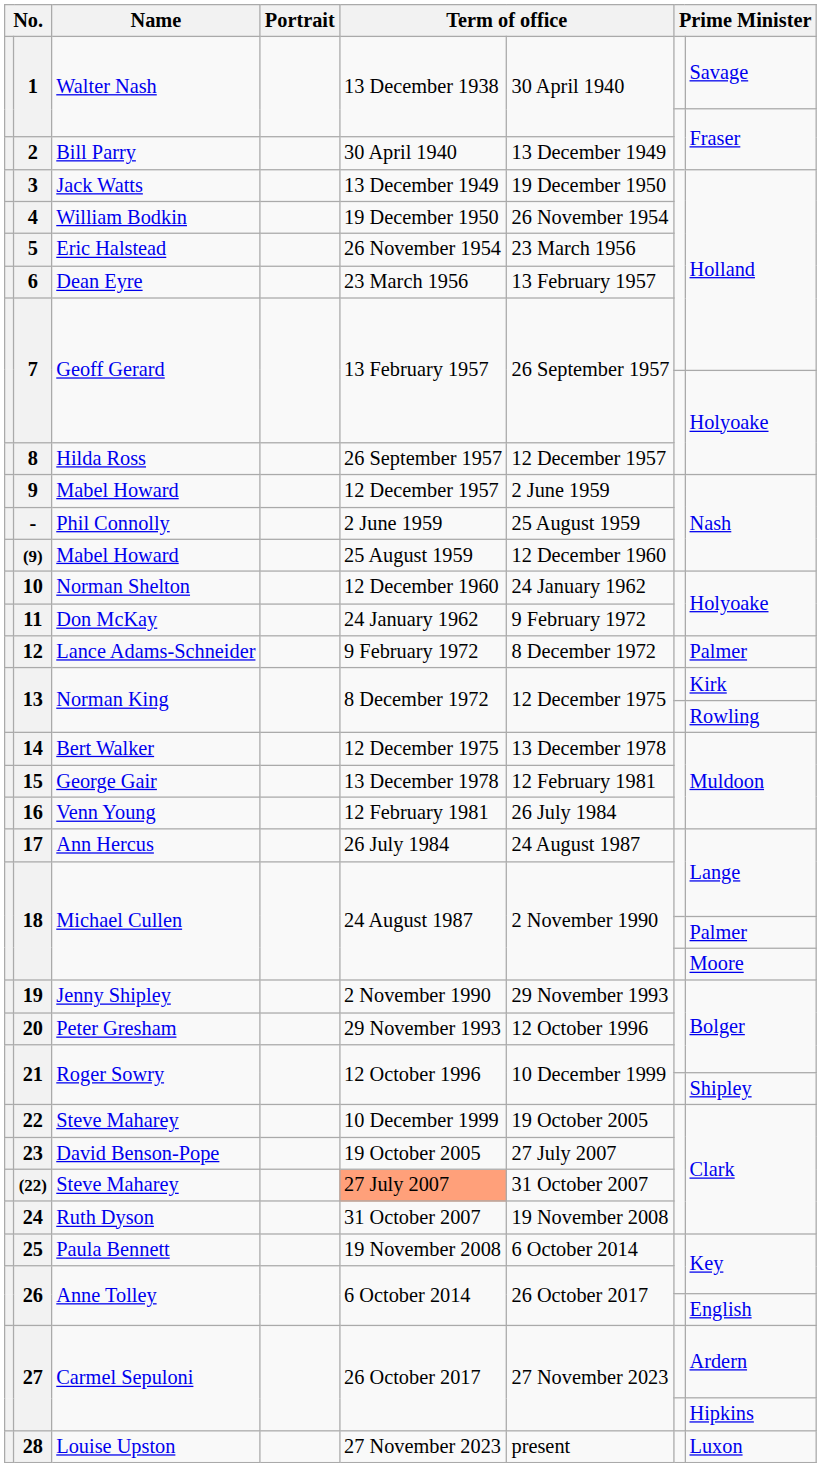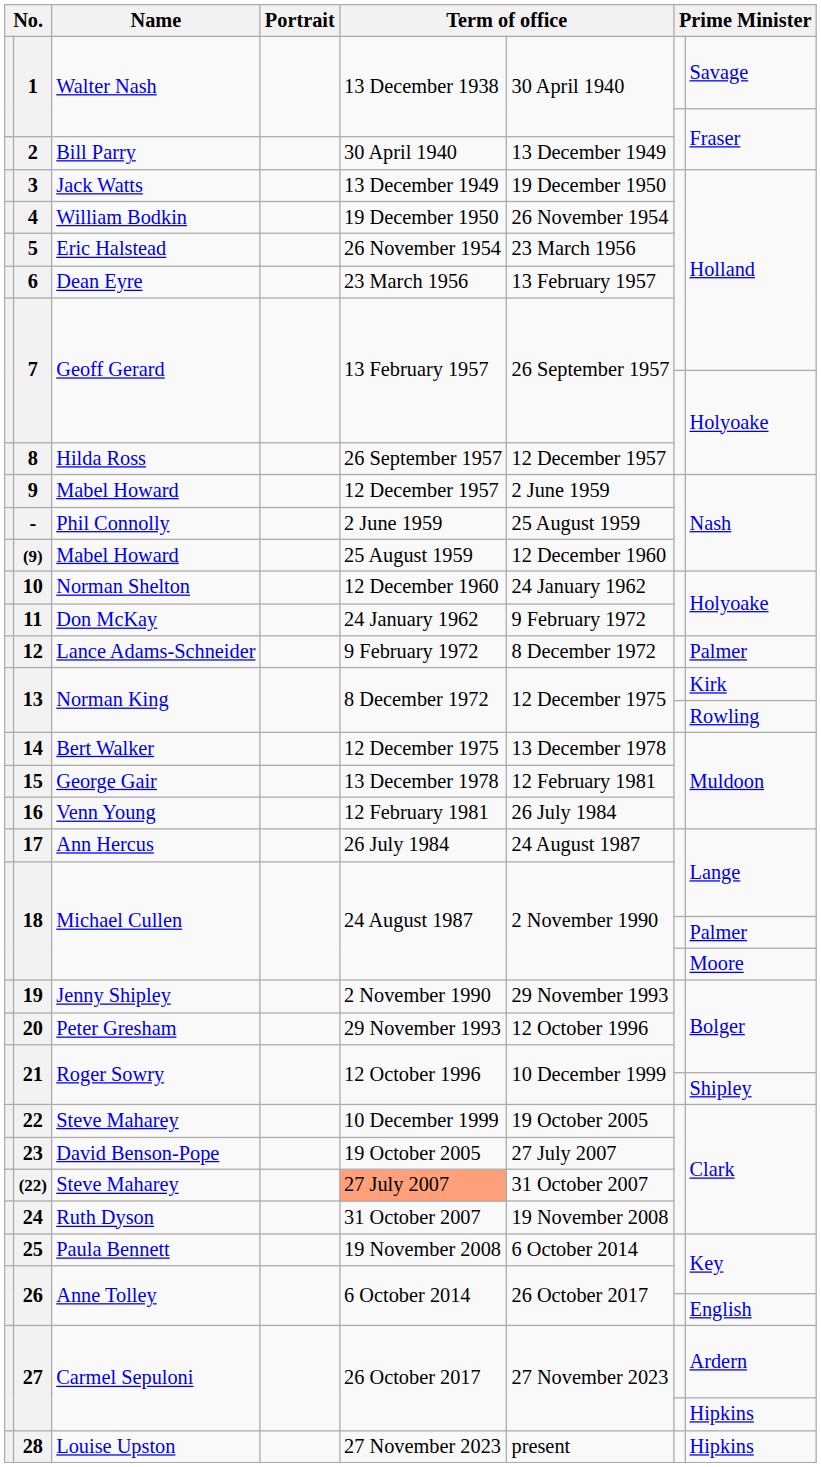(716, 1446) Luxon -> (722, 1446) Hipkins
